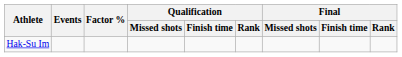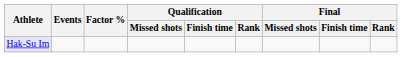(28, 44) no background -> (28, 44) lavender background
